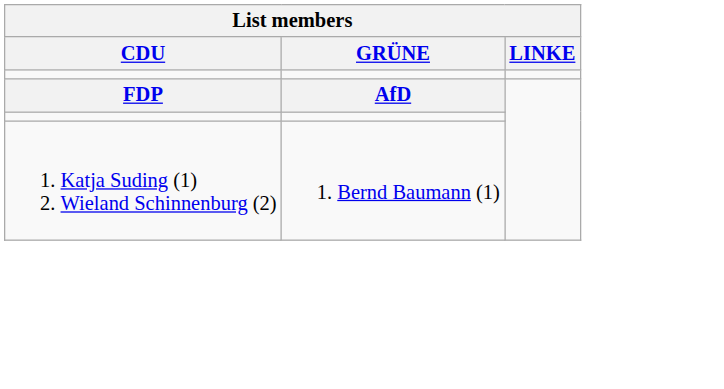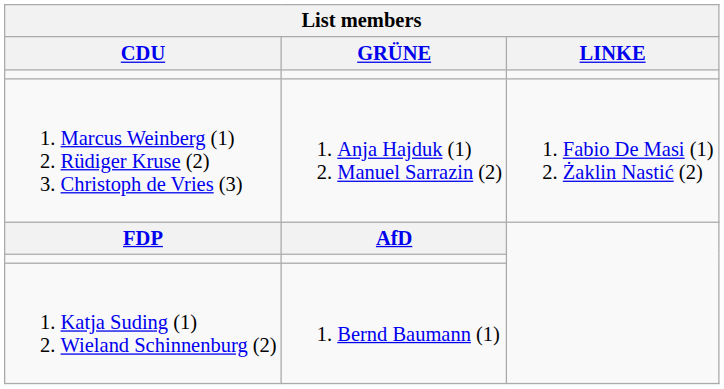+ row: (143, 162)
